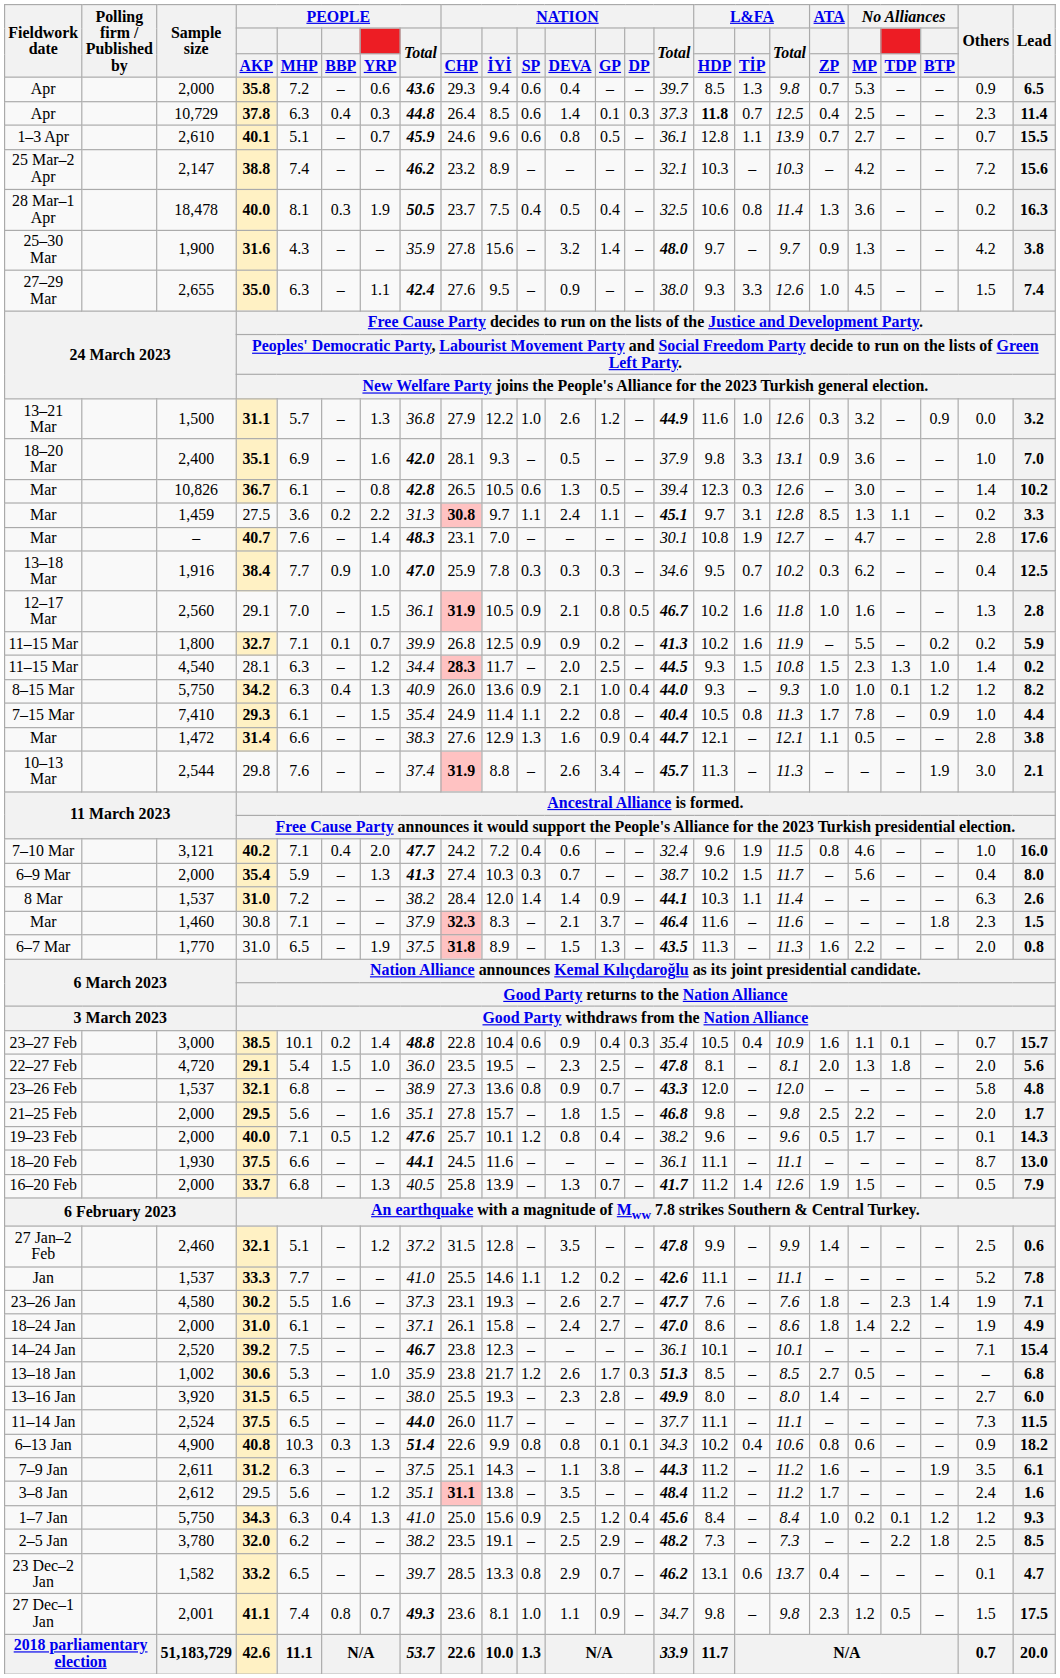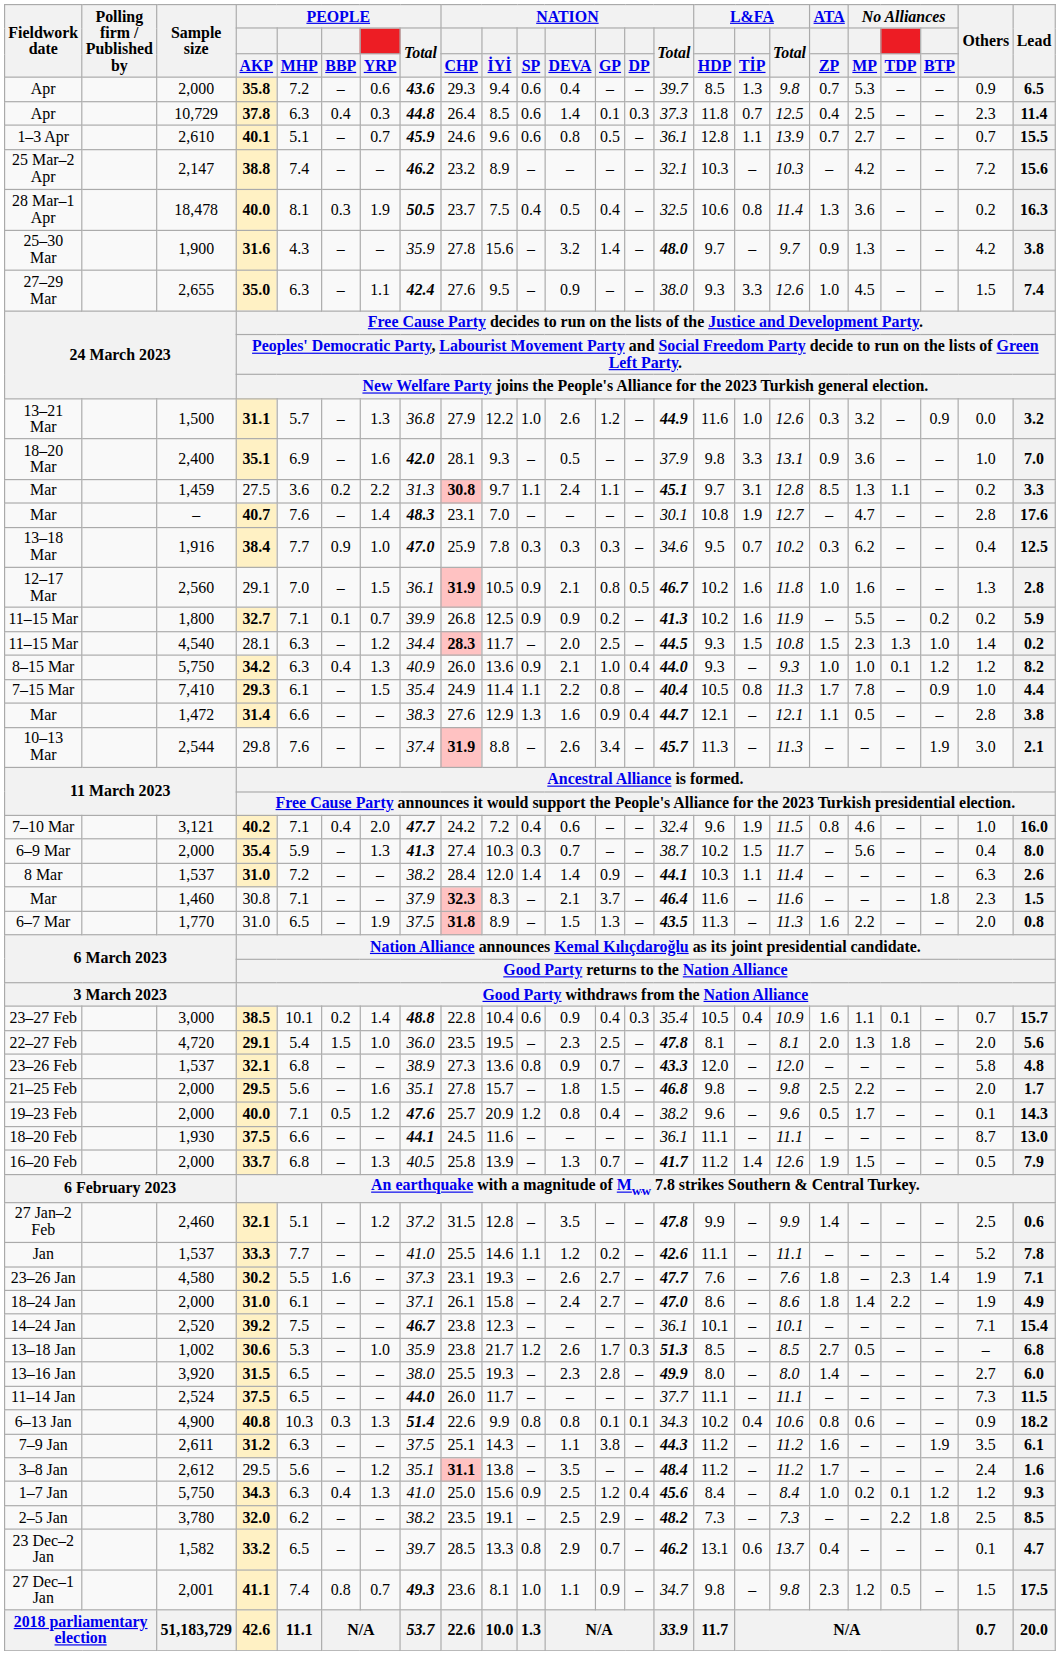(715, 113) bold -> (715, 113) normal
- row: (43, 490)
(500, 1137) 10.1 -> (500, 1113) 20.9
